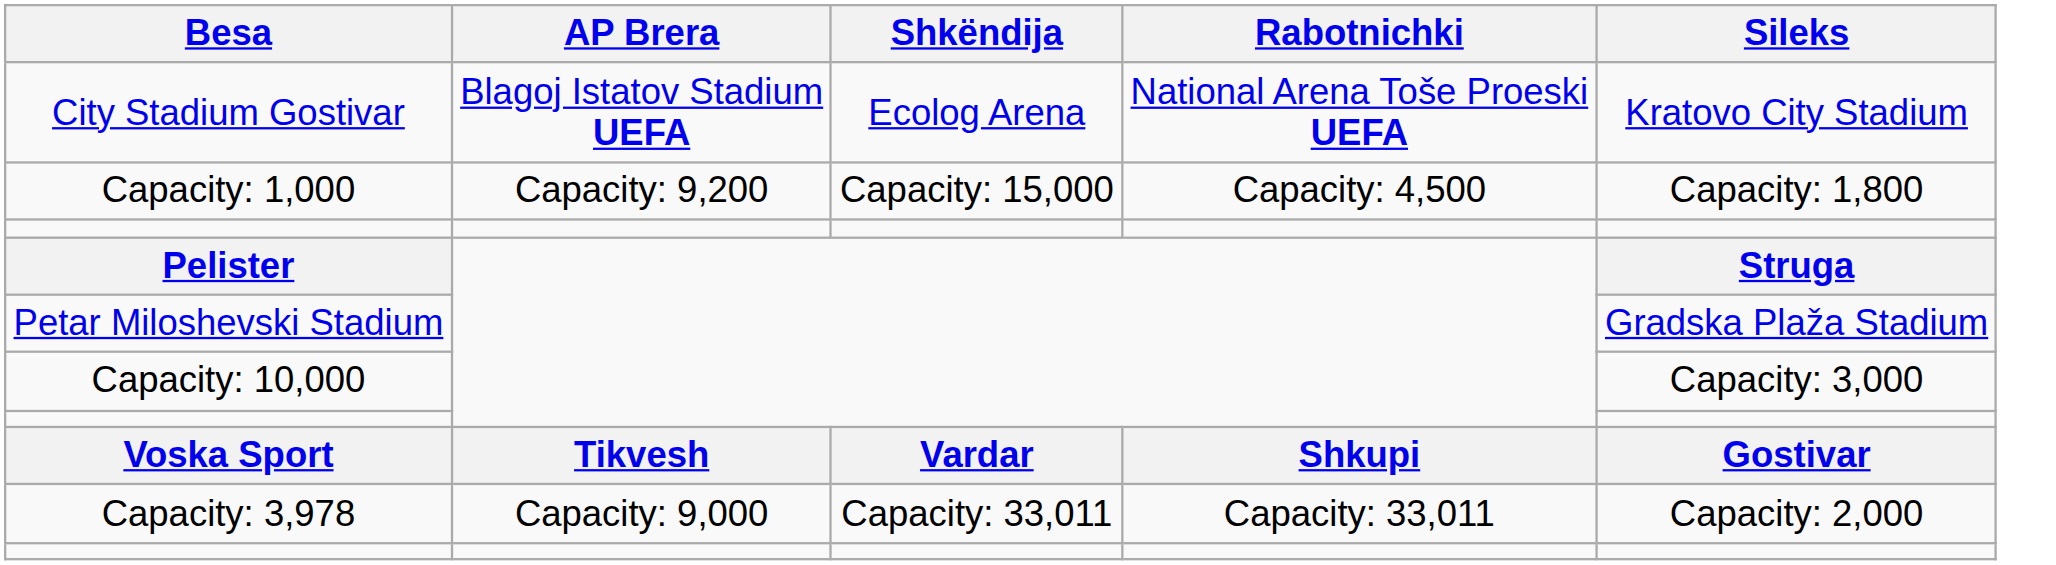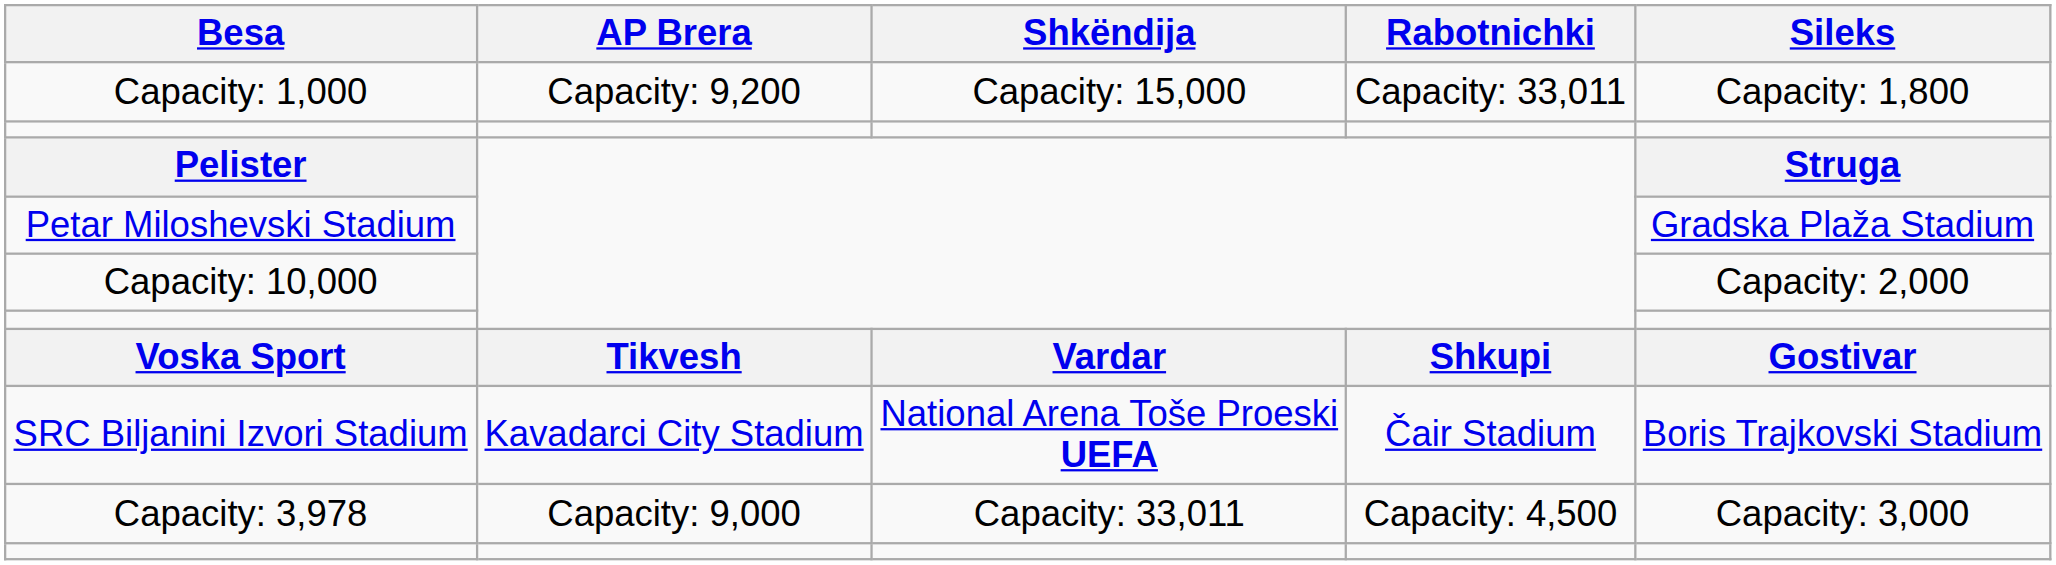- row: (228, 111)
(1359, 190) Capacity: 4,500 -> (1490, 91) Capacity: 33,011
(1797, 380) Capacity: 3,000 -> (1842, 281) Capacity: 2,000
+ row: (241, 434)
(1359, 513) Capacity: 33,011 -> (1490, 513) Capacity: 4,500
(1797, 513) Capacity: 2,000 -> (1842, 513) Capacity: 3,000
